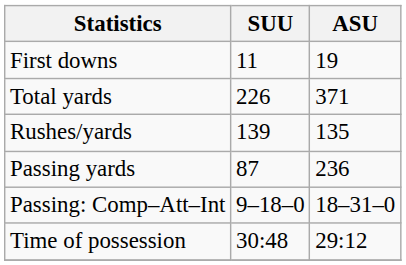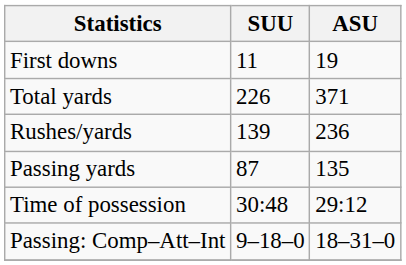(332, 132) 135 -> (332, 132) 236
(332, 168) 236 -> (332, 168) 135
rows swapped: (118, 204) <-> (98, 241)
